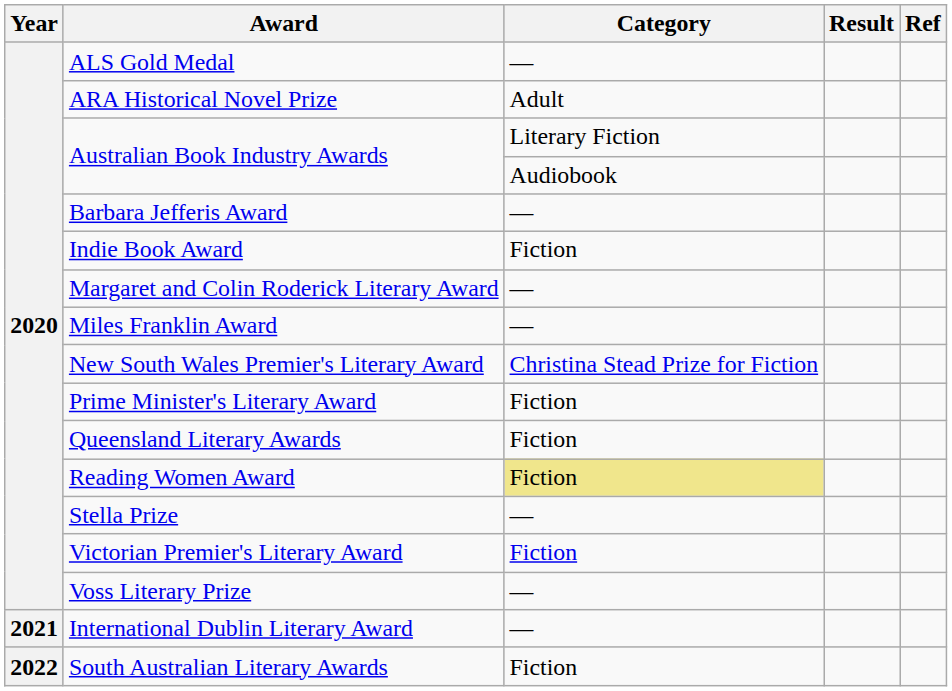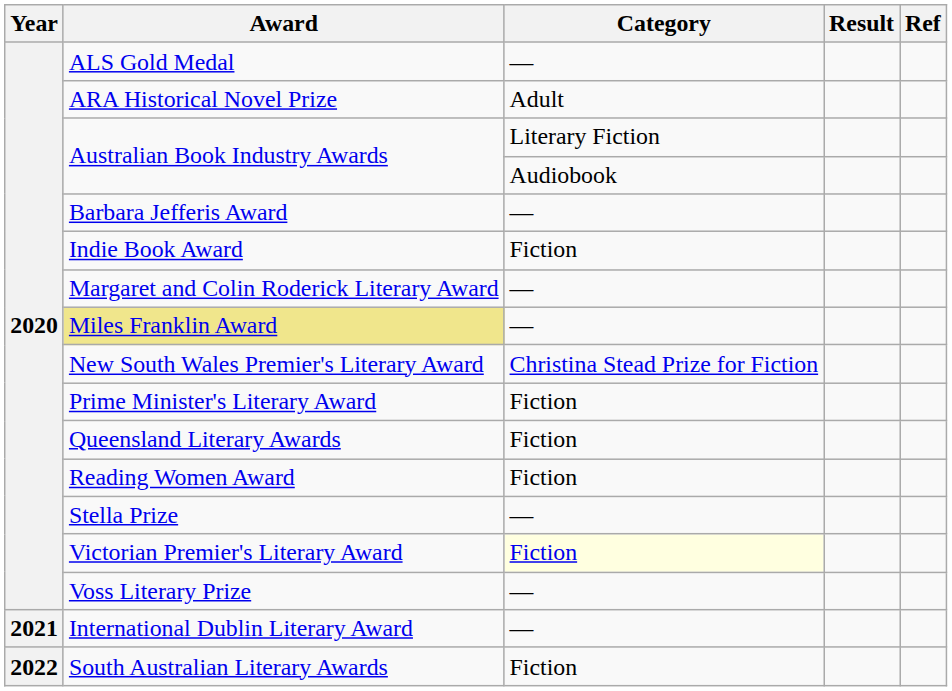(173, 325) no background -> (173, 325) khaki background
(543, 477) khaki background -> (543, 477) no background
(543, 552) no background -> (543, 552) lightyellow background
